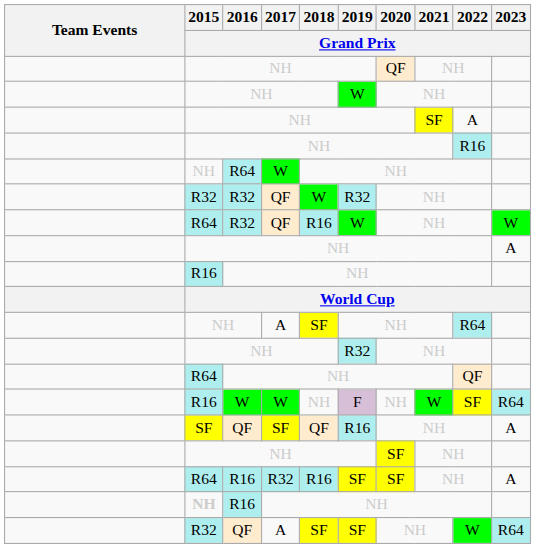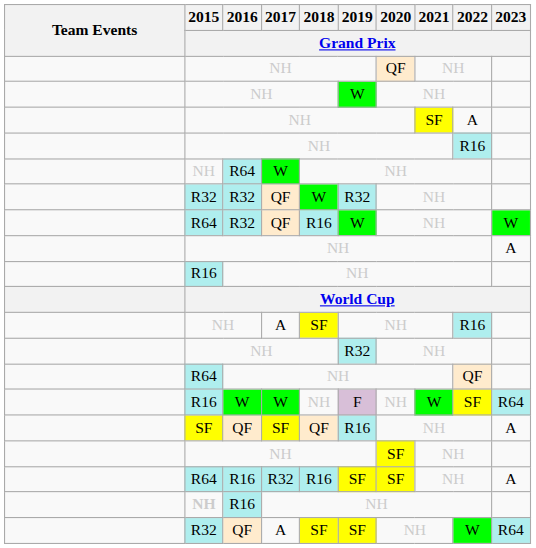(472, 325) R64 -> (472, 325) R16
